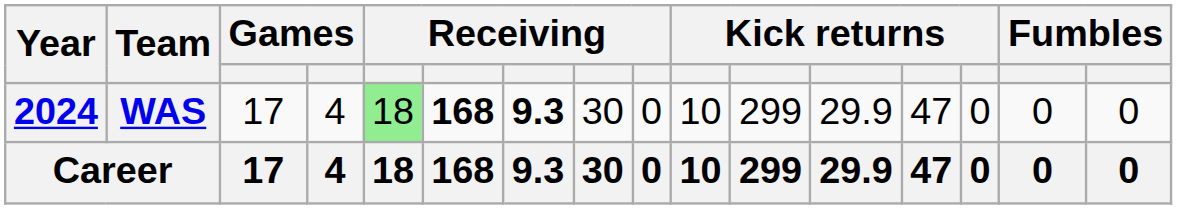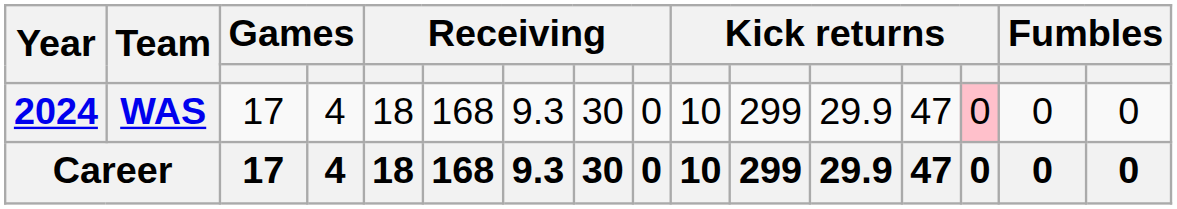(393, 111) lightgreen background -> (393, 111) no background
(463, 111) bold -> (463, 111) normal
(538, 111) bold -> (538, 111) normal
(980, 111) no background -> (980, 111) pink background
